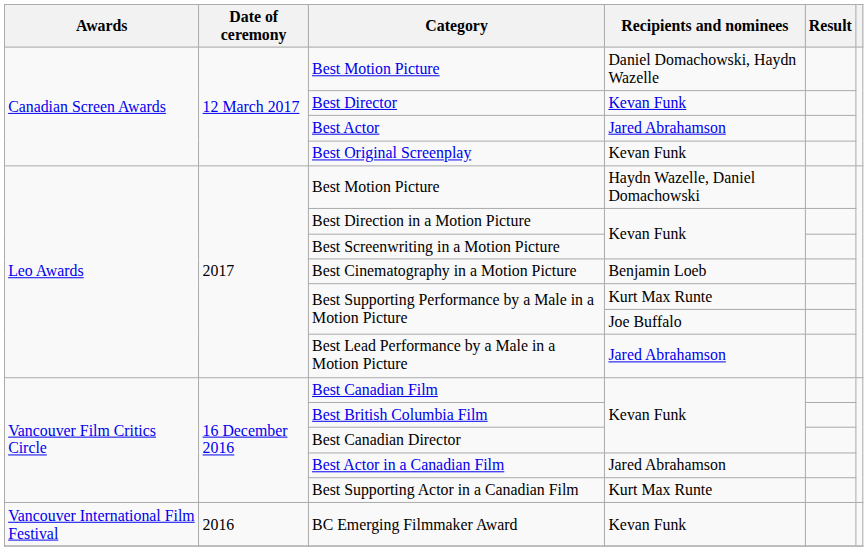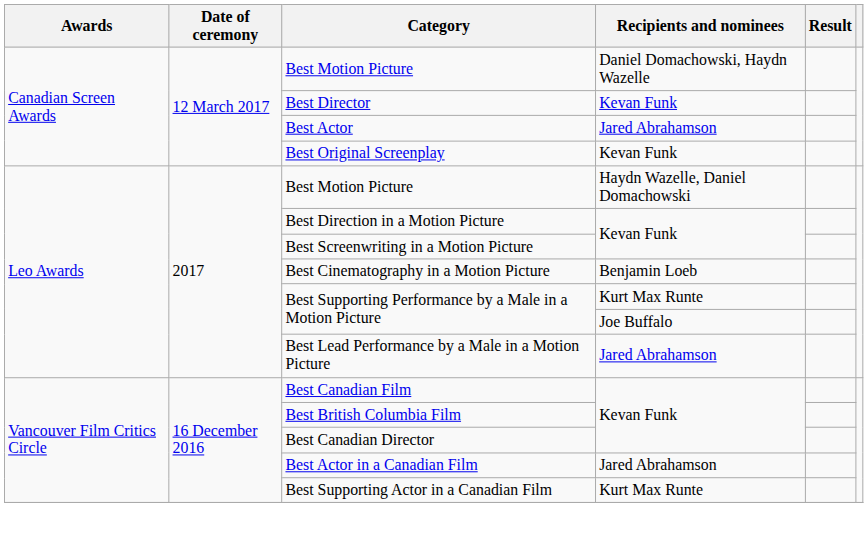- row: (415, 524)
